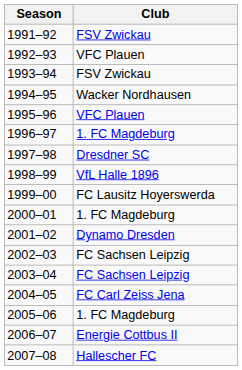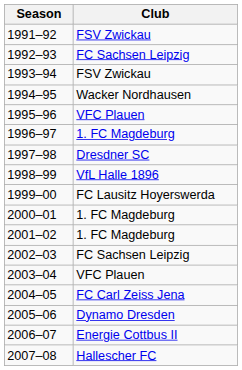(110, 54) VFC Plauen -> (133, 54) FC Sachsen Leipzig
(126, 235) Dynamo Dresden -> (126, 235) 1. FC Magdeburg
(133, 275) FC Sachsen Leipzig -> (110, 275) VFC Plauen
(126, 315) 1. FC Magdeburg -> (126, 315) Dynamo Dresden
